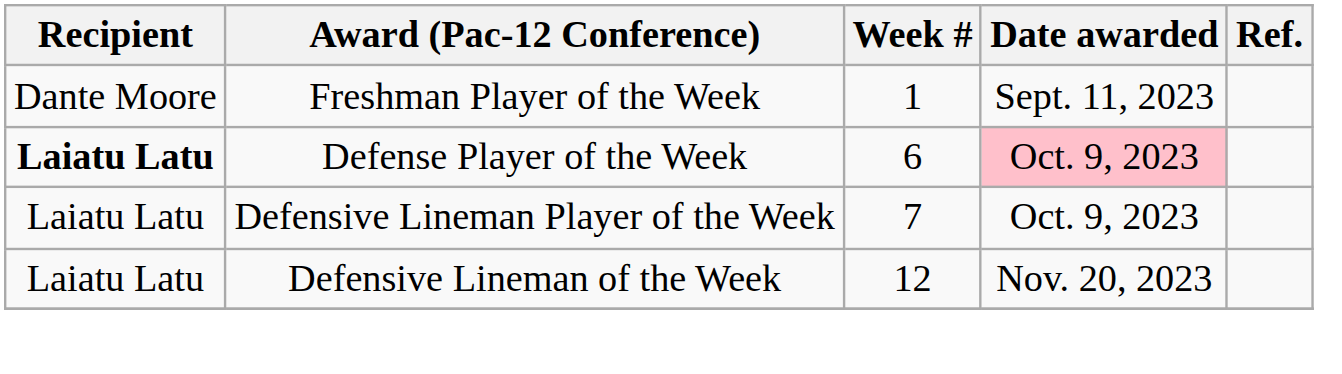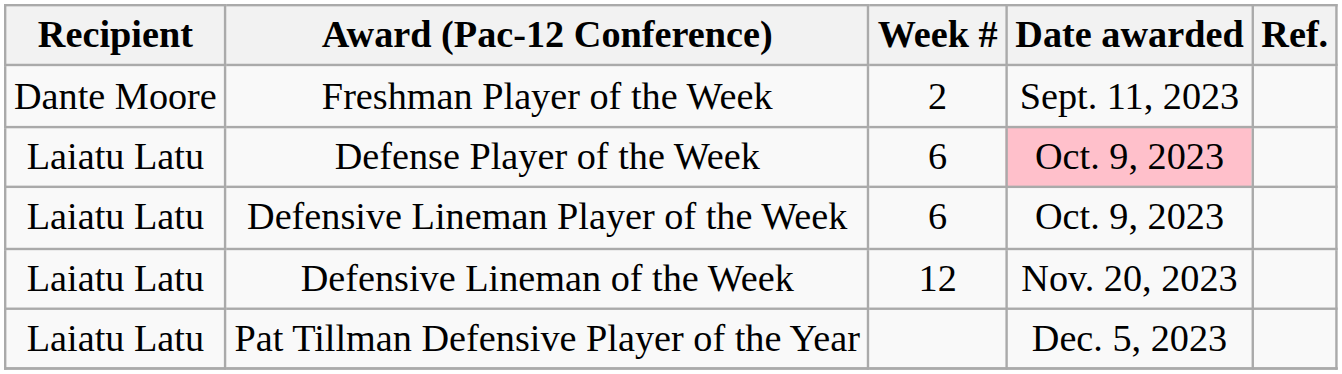(912, 95) 1 -> (938, 95) 2
(115, 156) bold -> (115, 156) normal
(912, 216) 7 -> (938, 216) 6
+ row: (547, 338)
